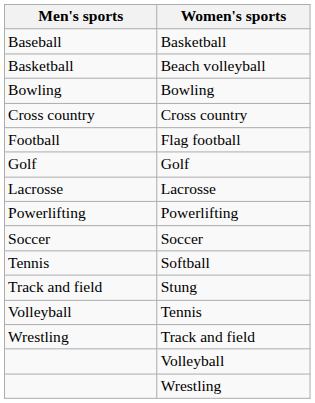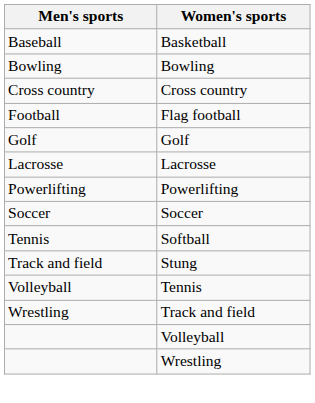- row: (213, 66)
